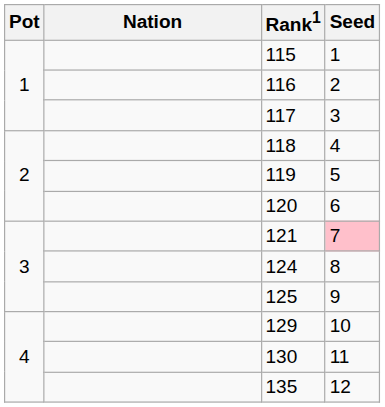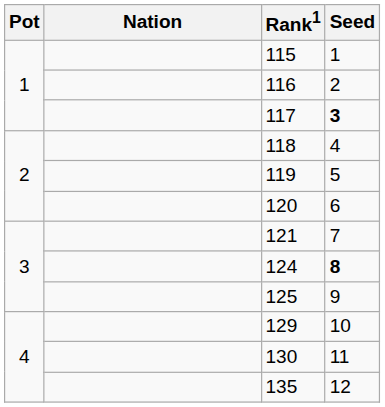(335, 115) normal -> (335, 115) bold
(335, 236) pink background -> (335, 236) no background
(335, 266) normal -> (335, 266) bold
